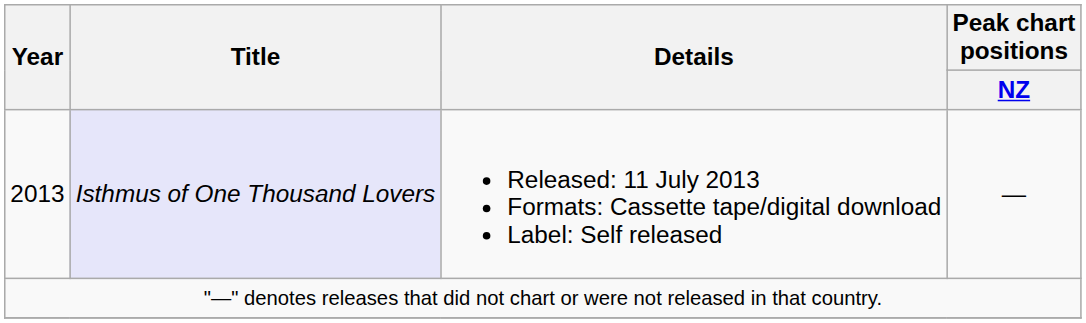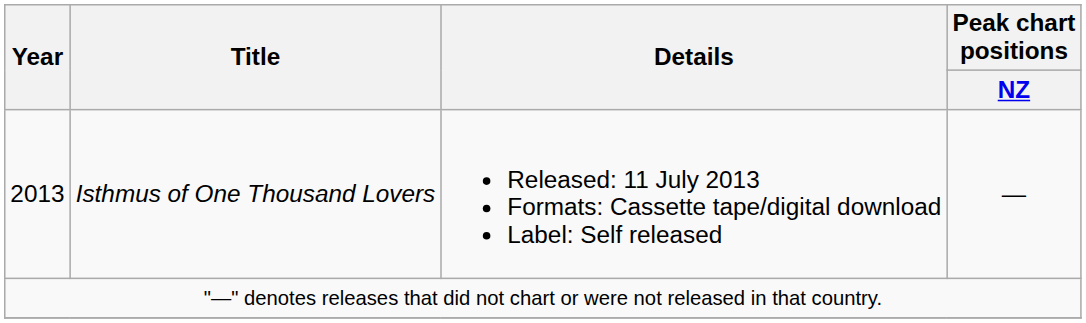(255, 193) lavender background -> (255, 193) no background
